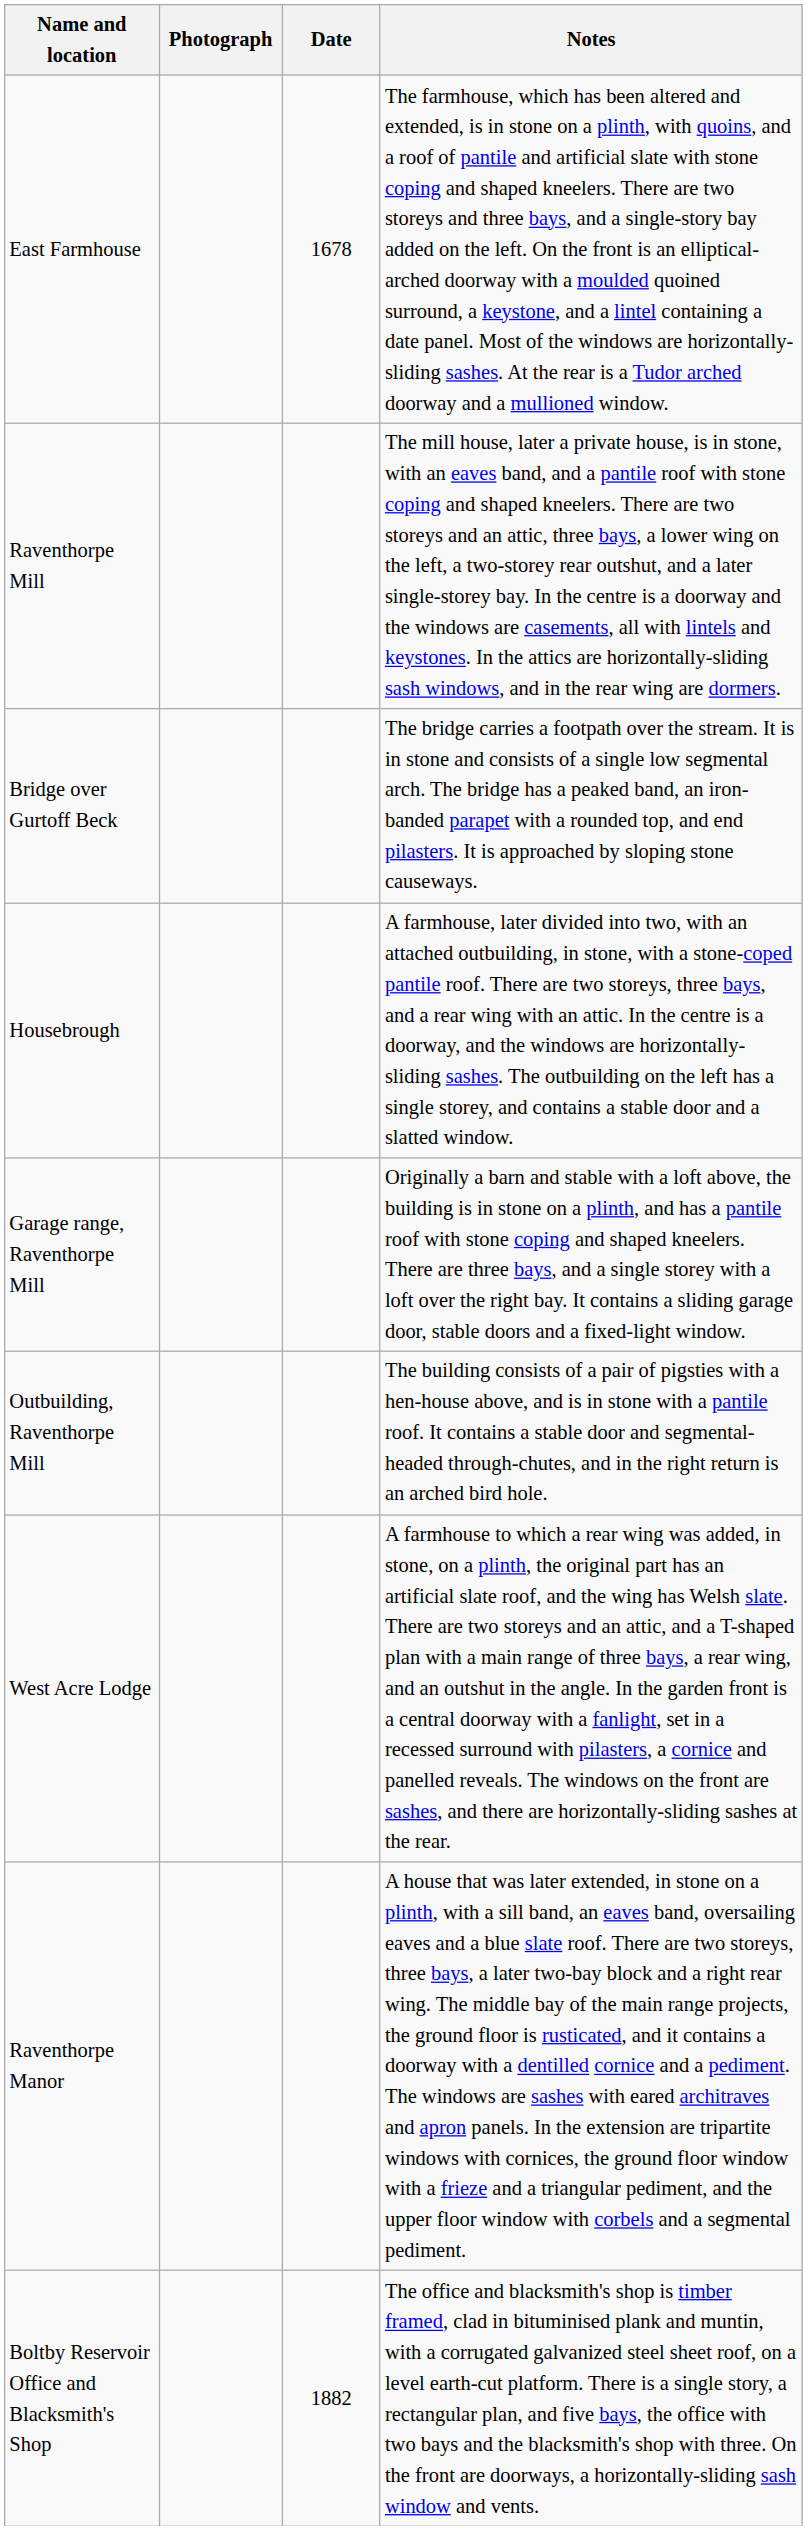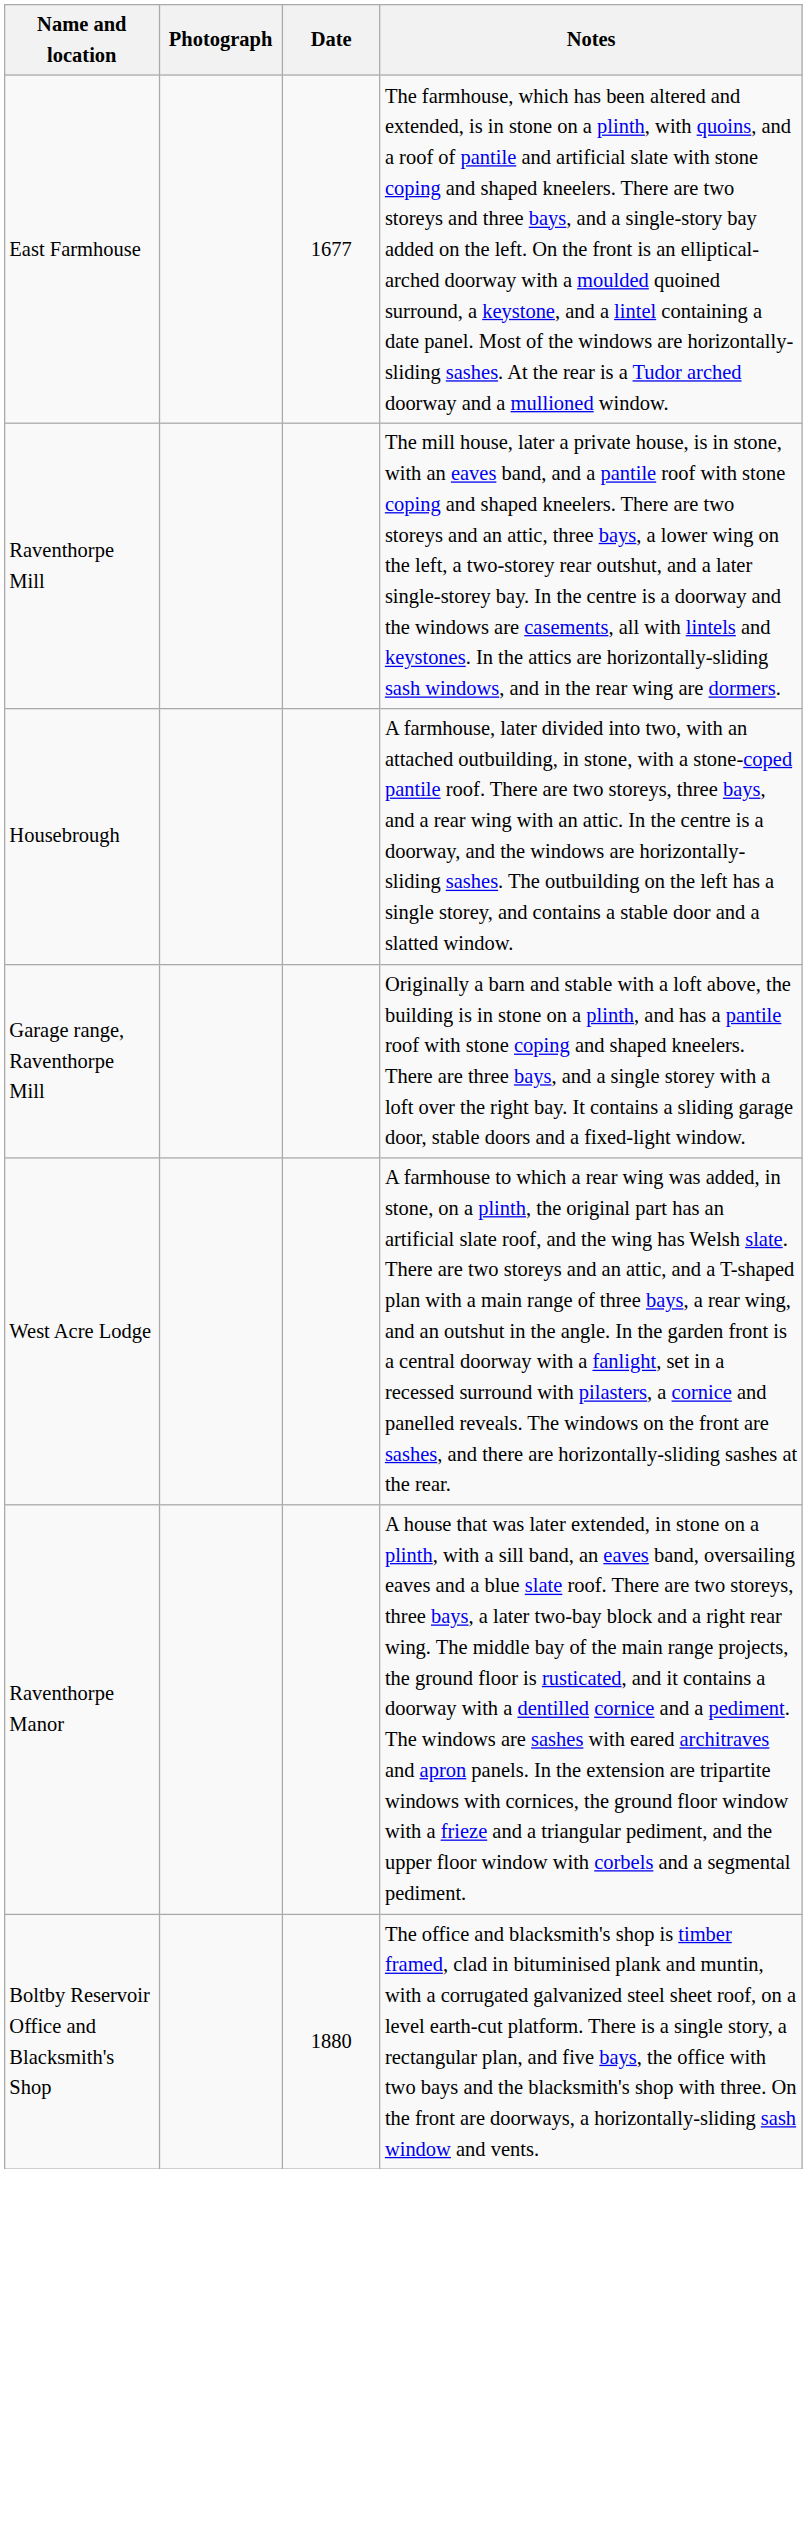(331, 249) 1678 -> (331, 249) 1677
- row: (63, 805)
- row: (62, 1432)
(331, 2398) 1882 -> (331, 2041) 1880
